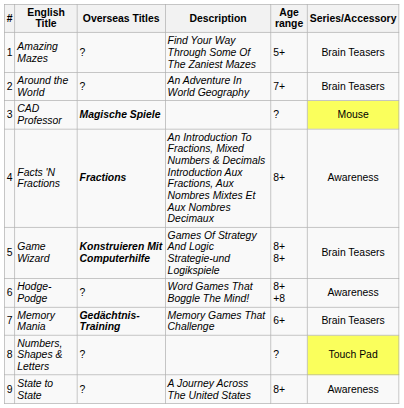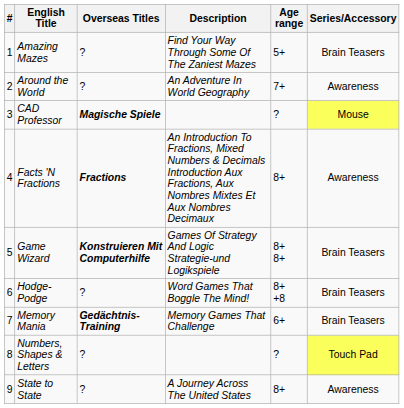(353, 86) Brain Teasers -> (353, 86) Awareness
(353, 293) Awareness -> (353, 293) Brain Teasers
